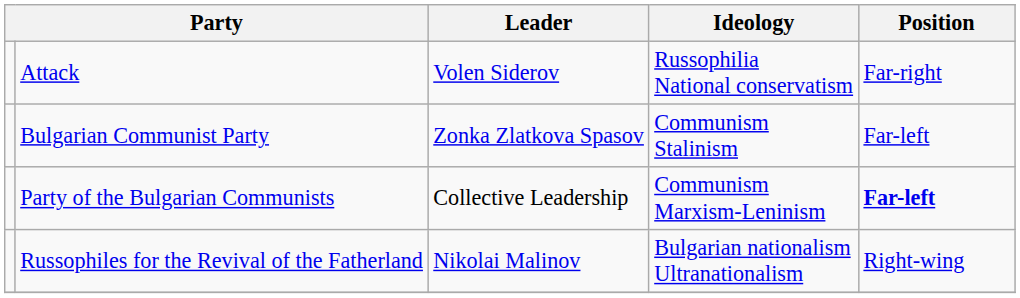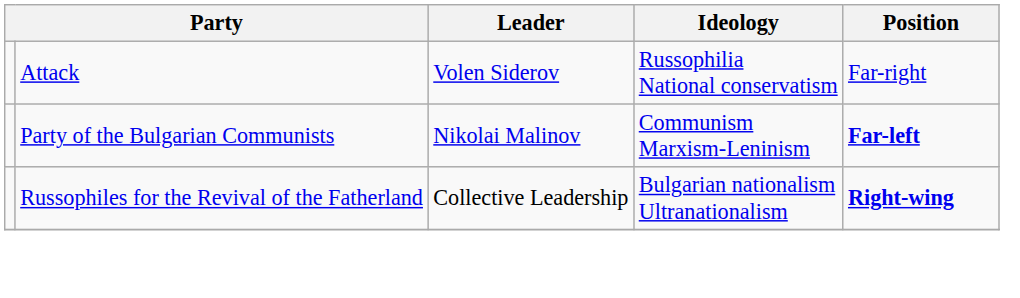- row: (145, 135)
(531, 198) Collective Leadership -> (507, 135) Nikolai Malinov
(507, 261) Nikolai Malinov -> (531, 198) Collective Leadership
(914, 261) normal -> (901, 198) bold
